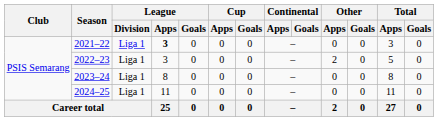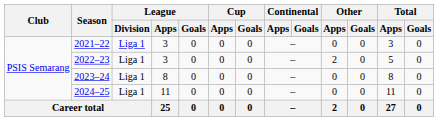(165, 44) bold -> (165, 44) normal
